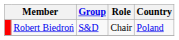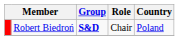(88, 27) normal -> (89, 27) bold
